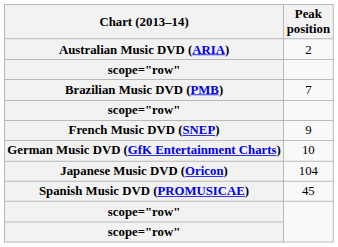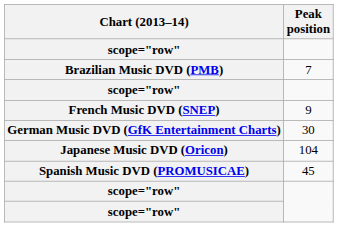- row: (144, 49)
(308, 150) 10 -> (308, 130) 30
